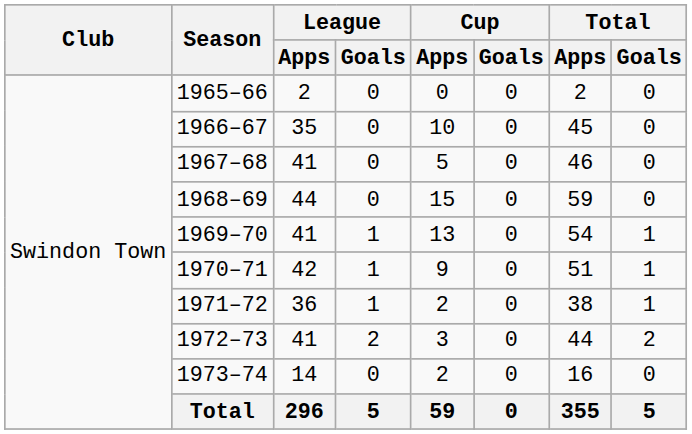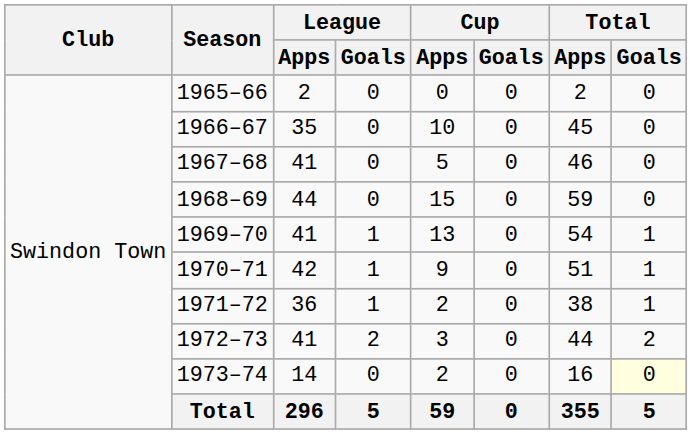(649, 376) no background -> (649, 376) lightyellow background
